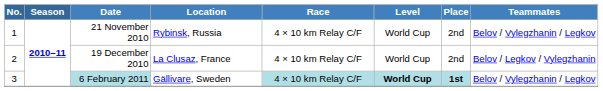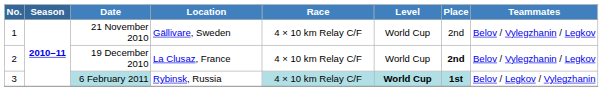(187, 33) Rybinsk, Russia -> (192, 33) Gällivare, Sweden
(456, 58) normal -> (456, 58) bold
(534, 58) Belov / Legkov / Vylegzhanin -> (534, 58) Belov / Vylegzhanin / Legkov
(192, 79) Gällivare, Sweden -> (187, 79) Rybinsk, Russia
(534, 79) Belov / Vylegzhanin / Legkov -> (534, 79) Belov / Legkov / Vylegzhanin
